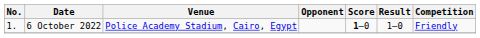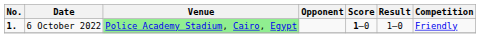(12, 26) normal -> (12, 26) bold
(201, 26) no background -> (201, 26) lightgreen background
